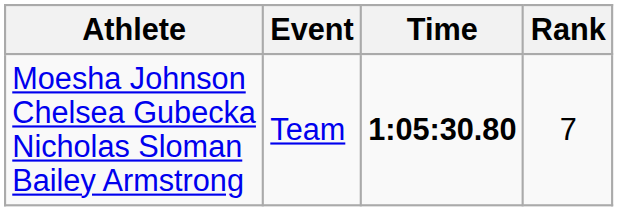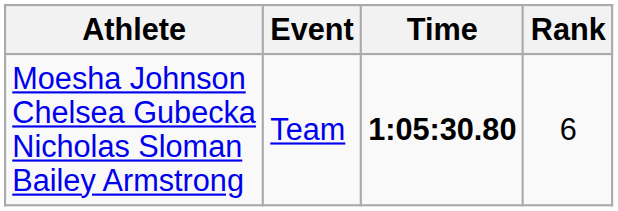(568, 129) 7 -> (568, 129) 6
